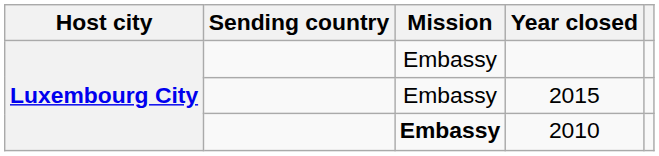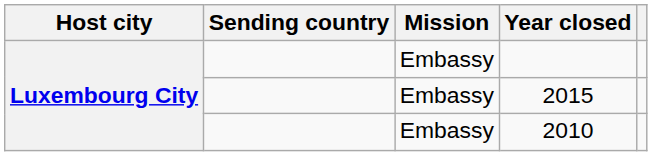(450, 131) bold -> (447, 131) normal
